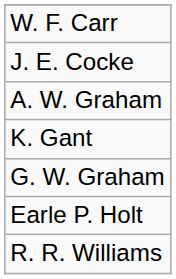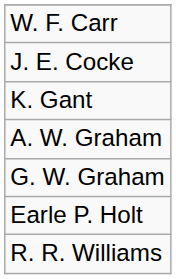(86, 100) A. W. Graham -> (51, 100) K. Gant
(51, 138) K. Gant -> (86, 138) A. W. Graham
